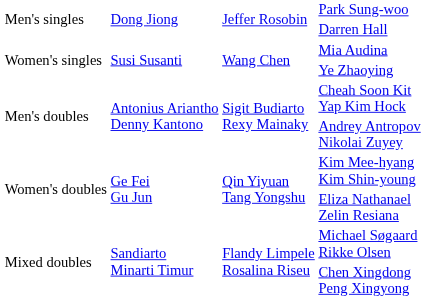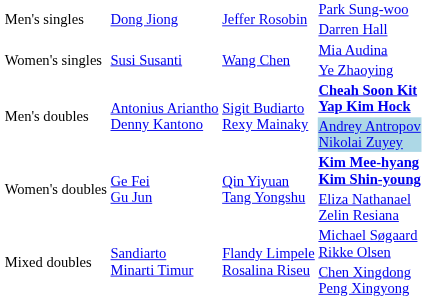(365, 98) normal -> (368, 98) bold
(370, 134) no background -> (370, 134) lightblue background
(367, 171) normal -> (370, 171) bold
